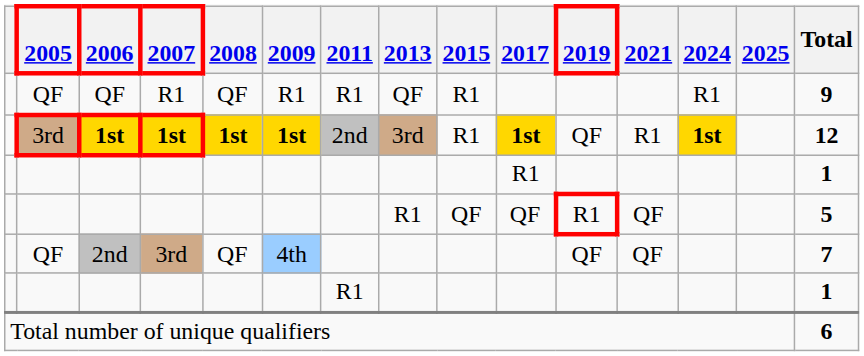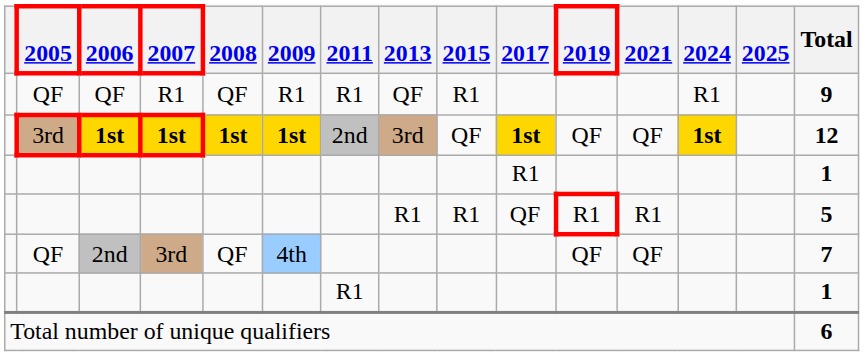(466, 134) R1 -> (466, 134) QF
(648, 134) R1 -> (648, 134) QF
(466, 213) QF -> (466, 213) R1
(648, 213) QF -> (648, 213) R1
